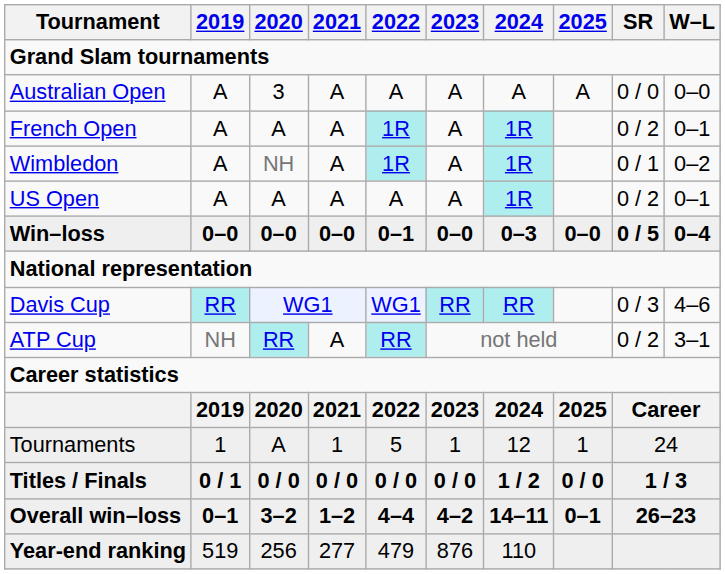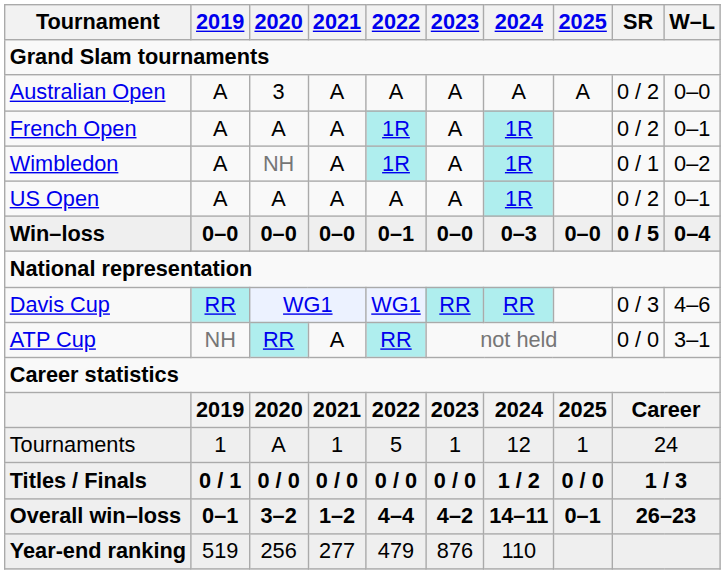(638, 92) 0 / 0 -> (638, 92) 0 / 2
(638, 339) 0 / 2 -> (638, 339) 0 / 0
